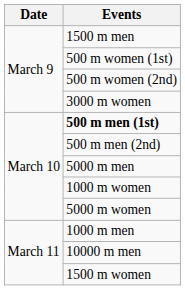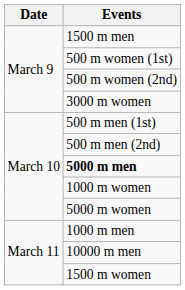(113, 123) bold -> (111, 123) normal
(100, 166) normal -> (101, 166) bold
